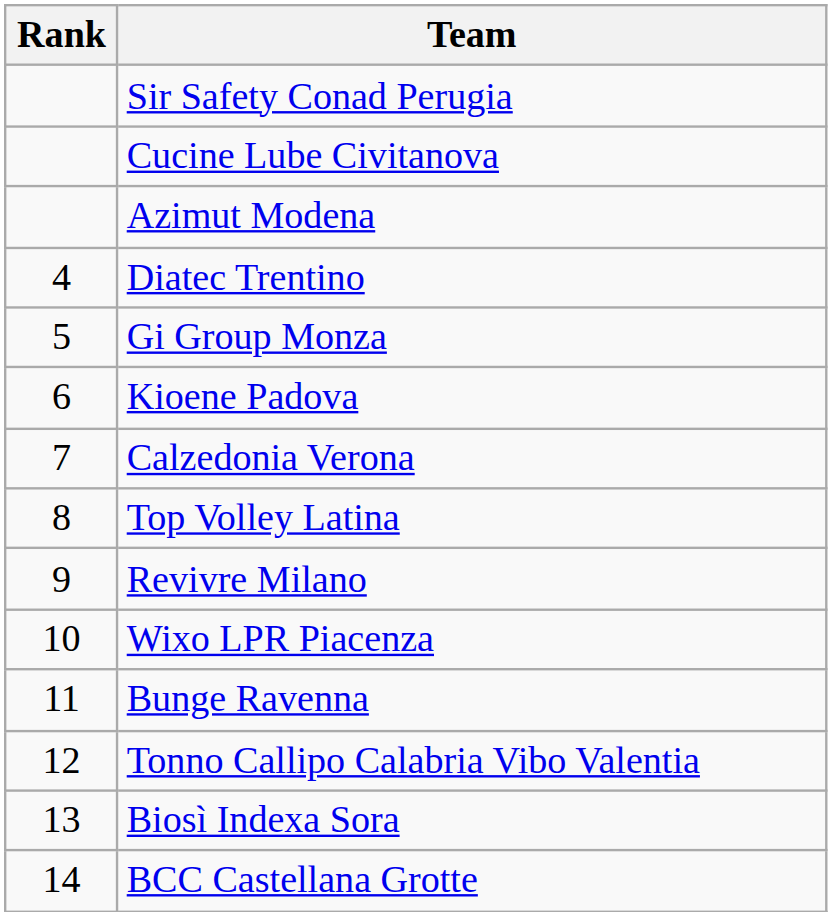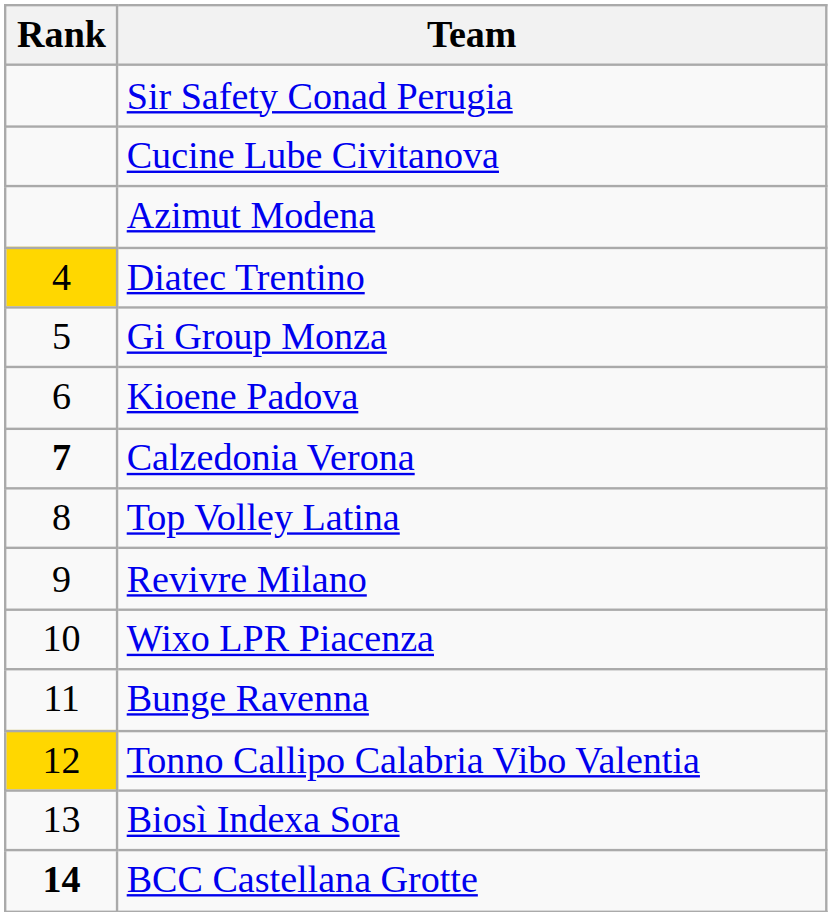(62, 276) no background -> (62, 276) gold background
(62, 457) normal -> (62, 457) bold
(62, 759) no background -> (62, 759) gold background
(62, 880) normal -> (62, 880) bold
